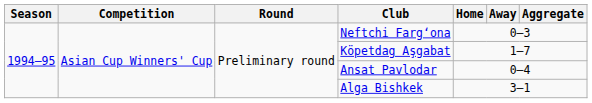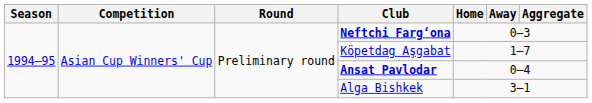(395, 32) normal -> (395, 32) bold
(389, 70) normal -> (389, 70) bold
